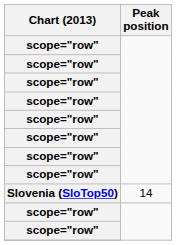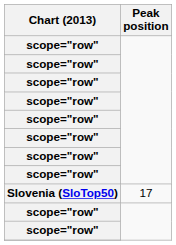(146, 193) 14 -> (146, 193) 17
